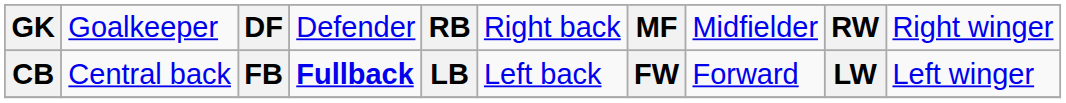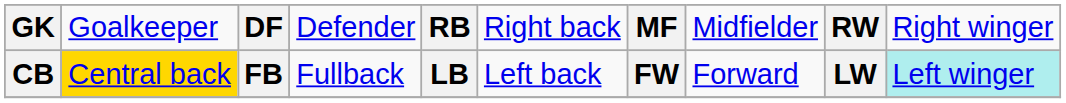(150, 73) no background -> (150, 73) gold background
(355, 73) bold -> (350, 73) normal
(963, 73) no background -> (963, 73) paleturquoise background
